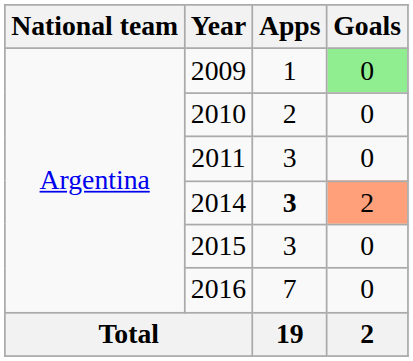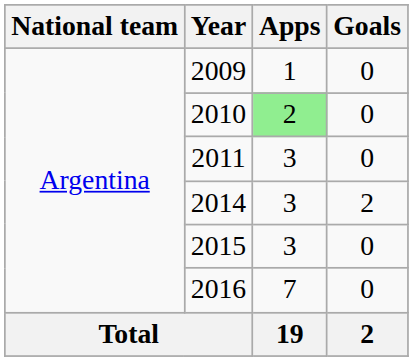(367, 70) lightgreen background -> (367, 70) no background
(290, 114) no background -> (290, 114) lightgreen background
(290, 202) bold -> (290, 202) normal
(367, 202) lightsalmon background -> (367, 202) no background
